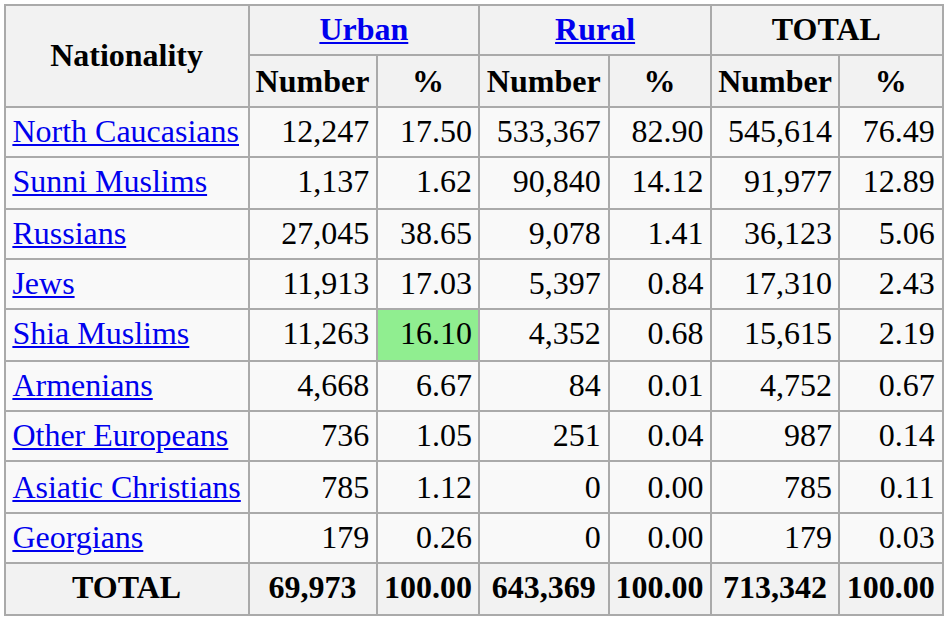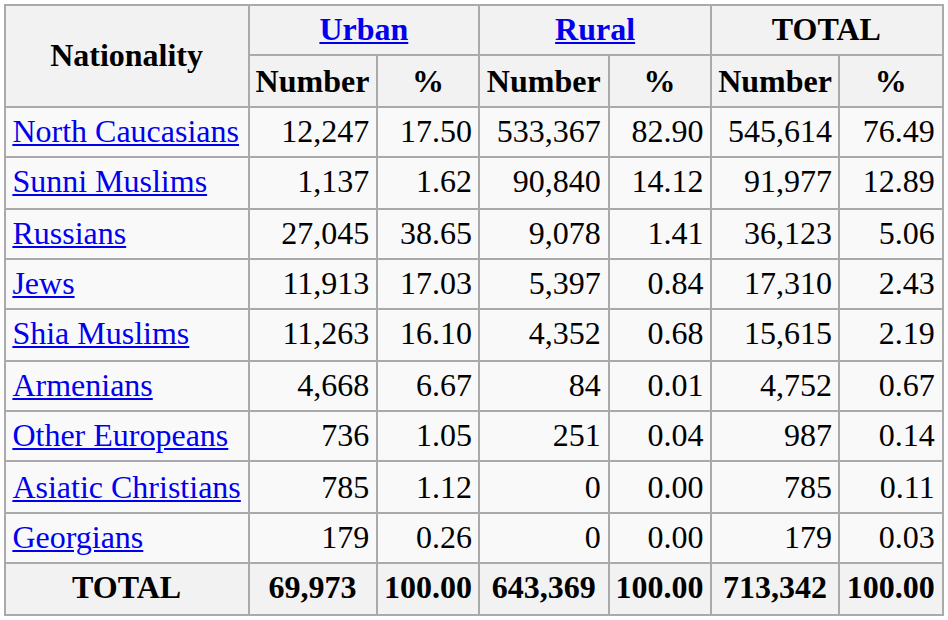(436, 334) lightgreen background -> (436, 334) no background
